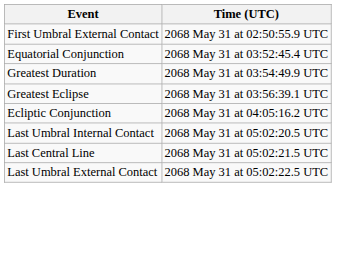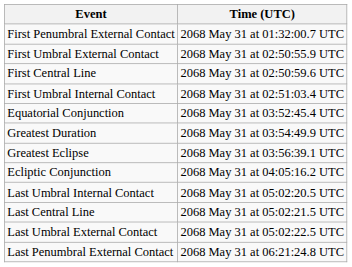+ row: (91, 34)
+ row: (52, 73)
+ row: (81, 93)
+ row: (90, 251)
